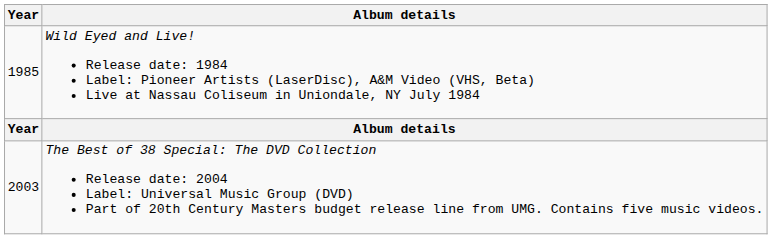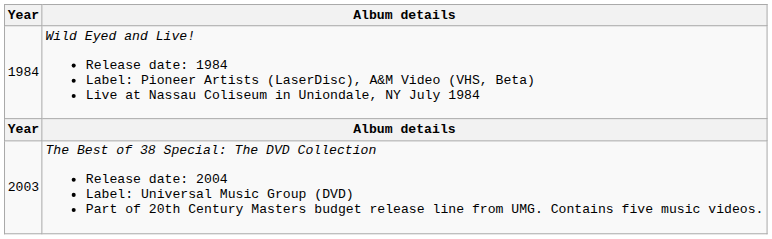(23, 72) 1985 -> (23, 72) 1984
